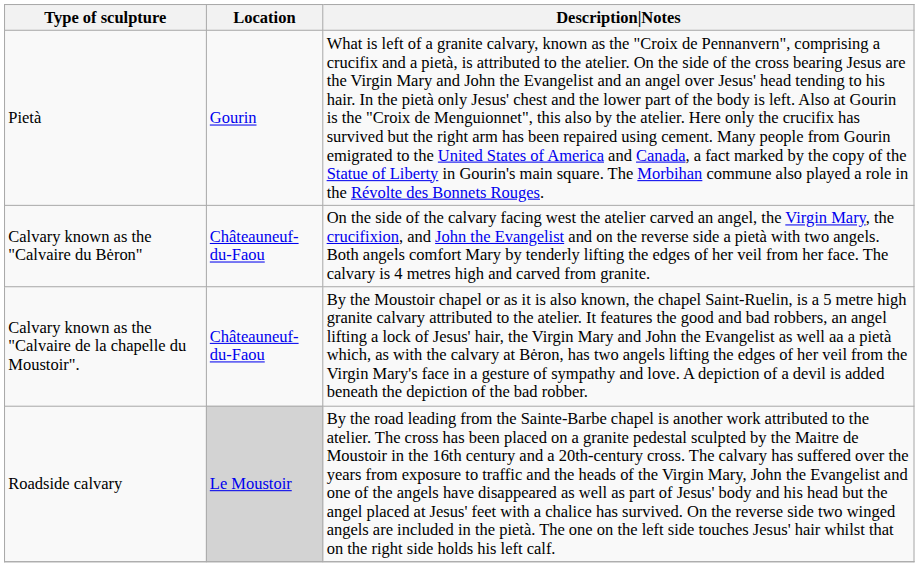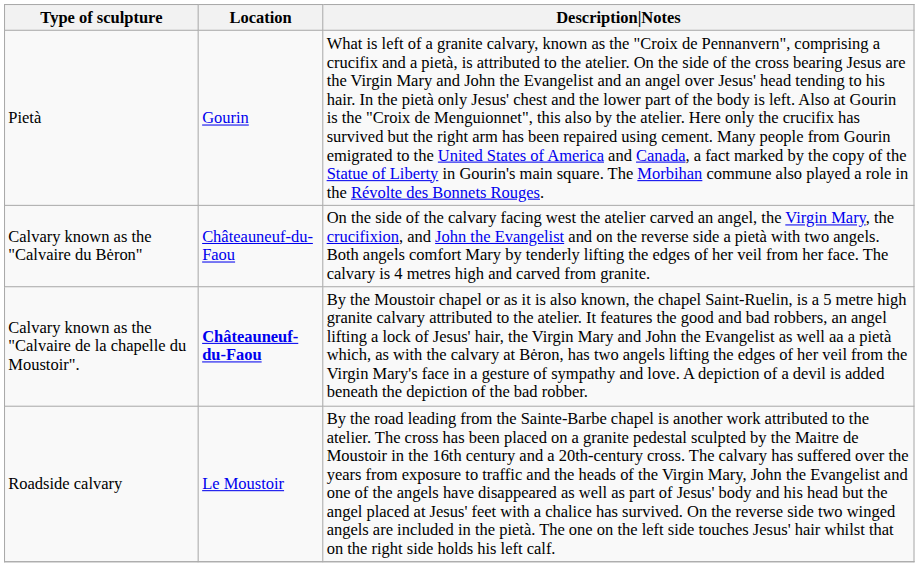(254, 346) normal -> (250, 346) bold
(251, 483) lightgrey background -> (243, 483) no background
